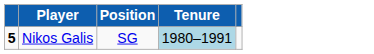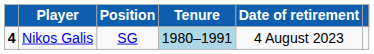+ column: (299, 15)
(12, 37) 5 -> (12, 37) 4
